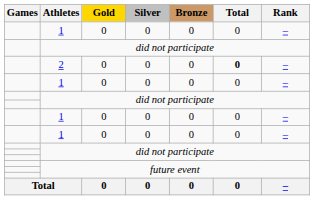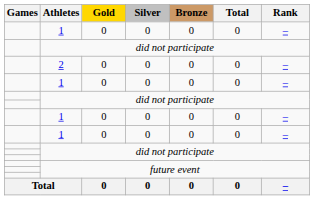(237, 65) bold -> (237, 65) normal
